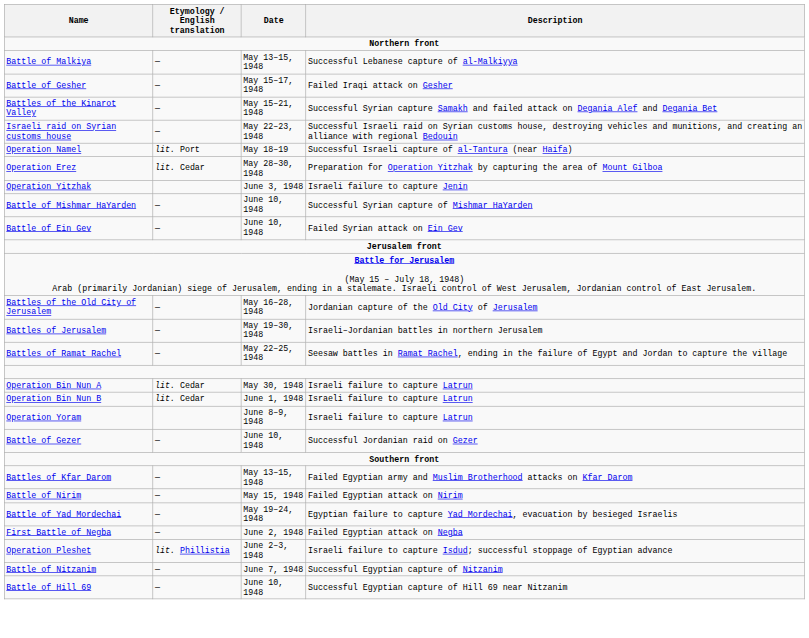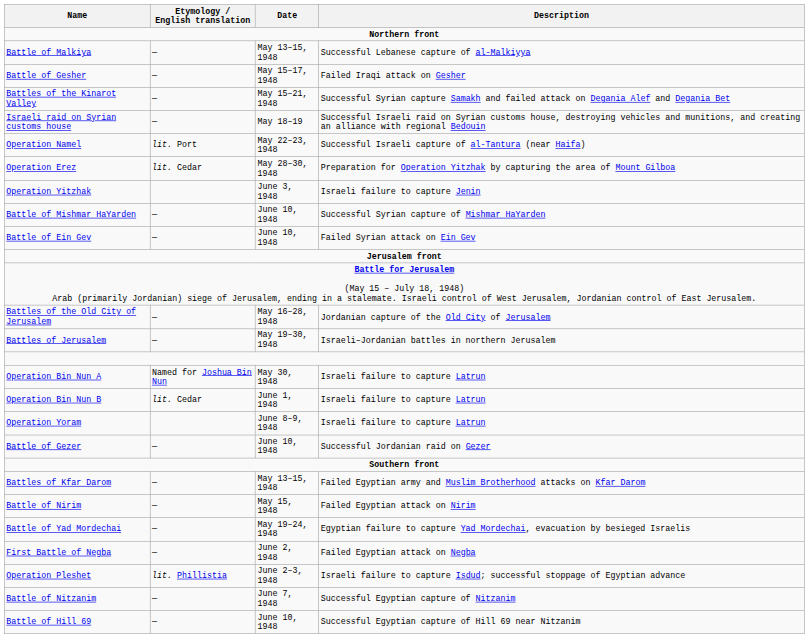(268, 132) May 22–23, 1948 -> (280, 122) May 18–19
(266, 150) May 18–19 -> (282, 145) May 22–23, 1948
- row: (64, 354)
(180, 386) lit. Cedar -> (202, 377) Named for Joshua Bin Nun
